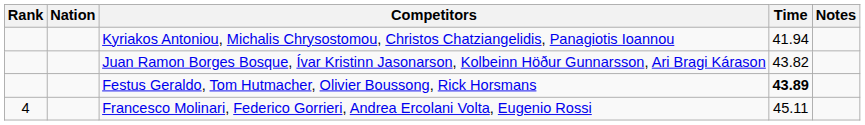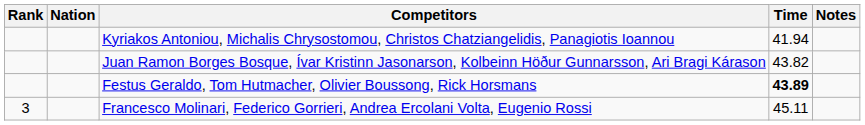(26, 108) 4 -> (26, 108) 3
